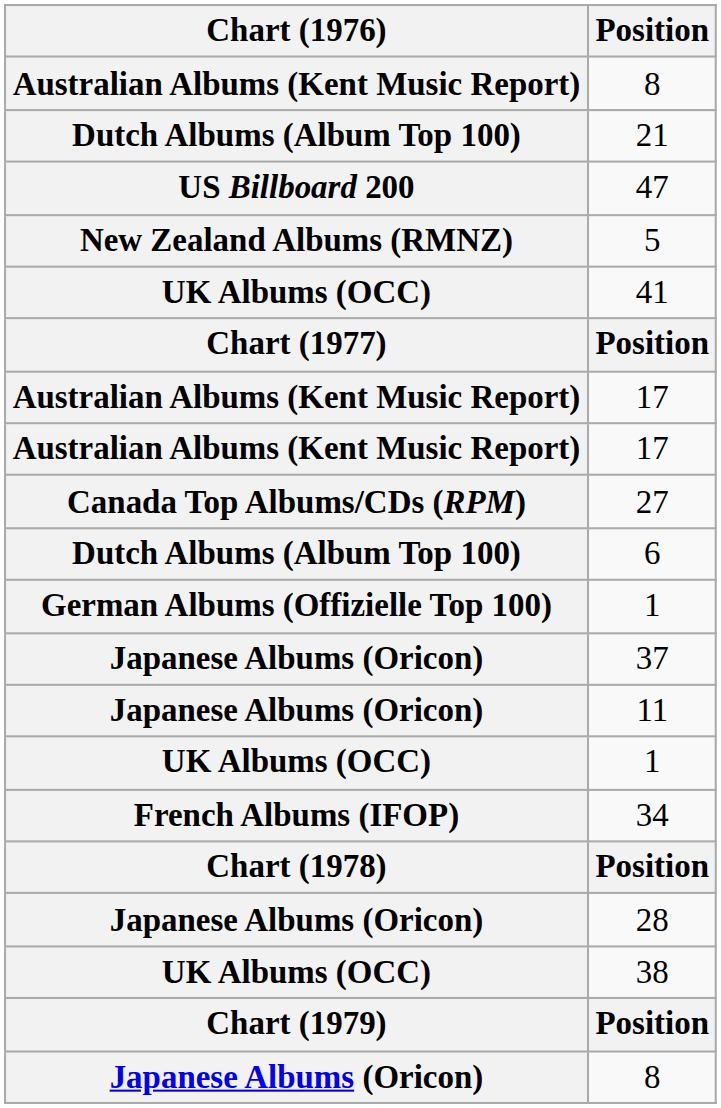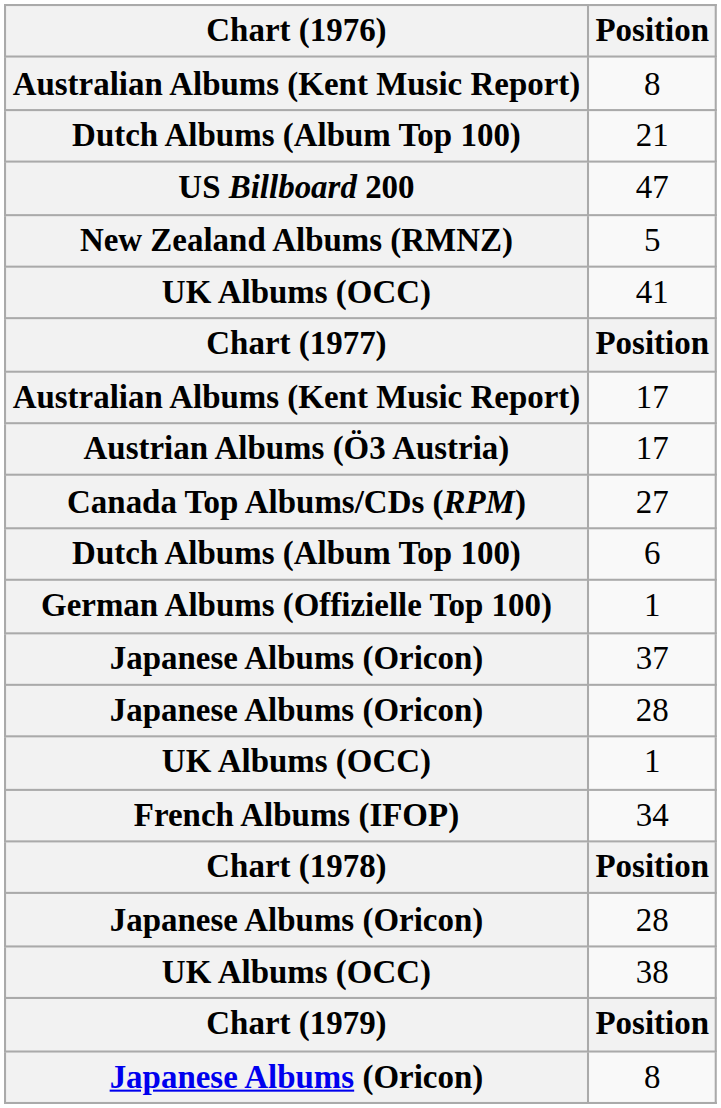(296, 448) Australian Albums (Kent Music Report) -> (296, 448) Austrian Albums (Ö3 Austria)
(652, 710) 11 -> (652, 710) 28
